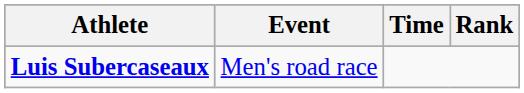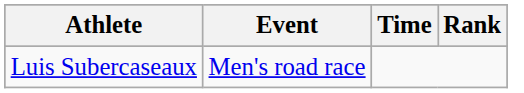(110, 66) bold -> (104, 66) normal
